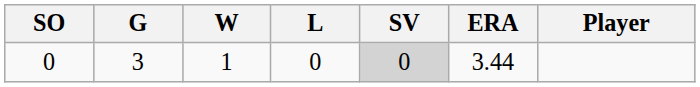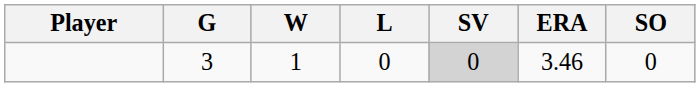columns swapped: (616, 23) <-> (49, 23)
(493, 61) 3.44 -> (562, 61) 3.46
